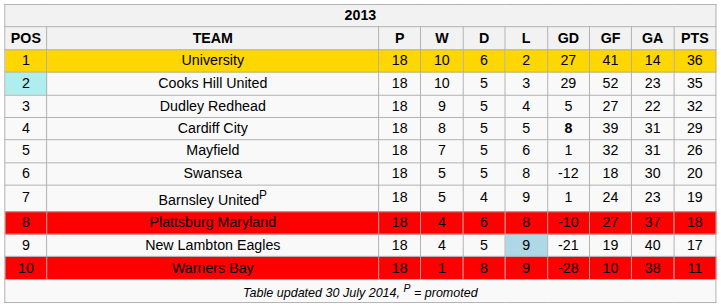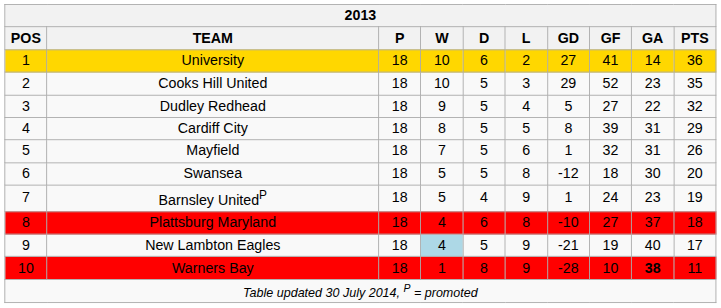(26, 83) paleturquoise background -> (26, 83) no background
(568, 128) bold -> (568, 128) normal
(442, 245) no background -> (442, 245) lightblue background
(526, 245) lightblue background -> (526, 245) no background
(653, 268) normal -> (653, 268) bold
